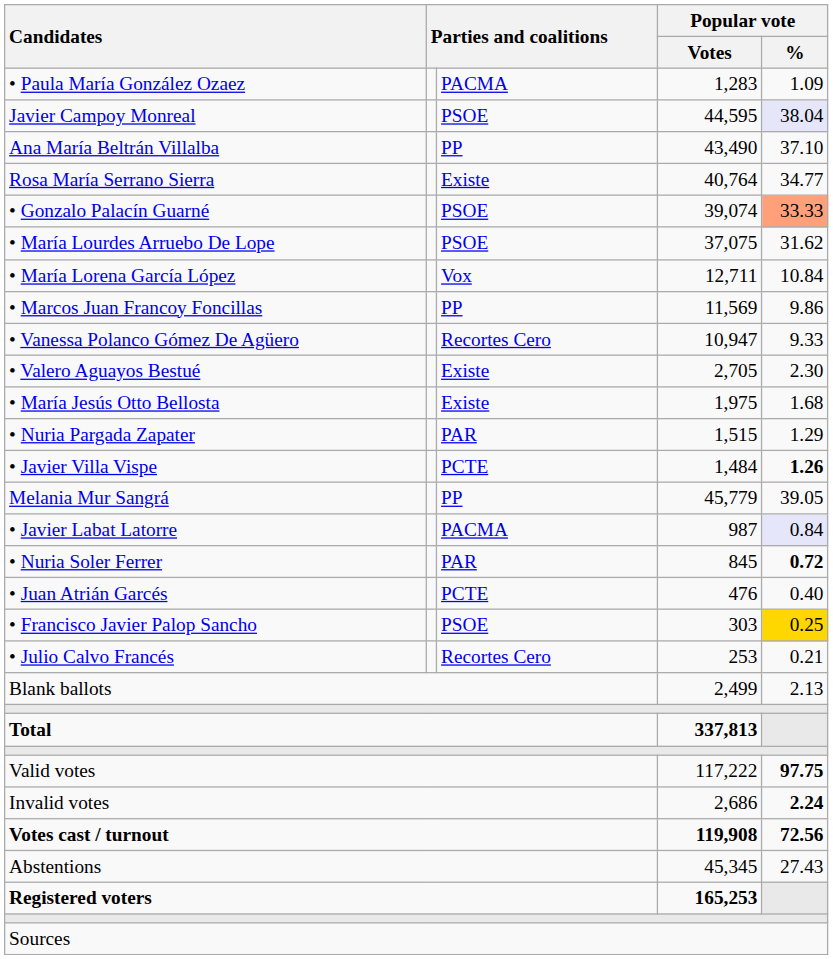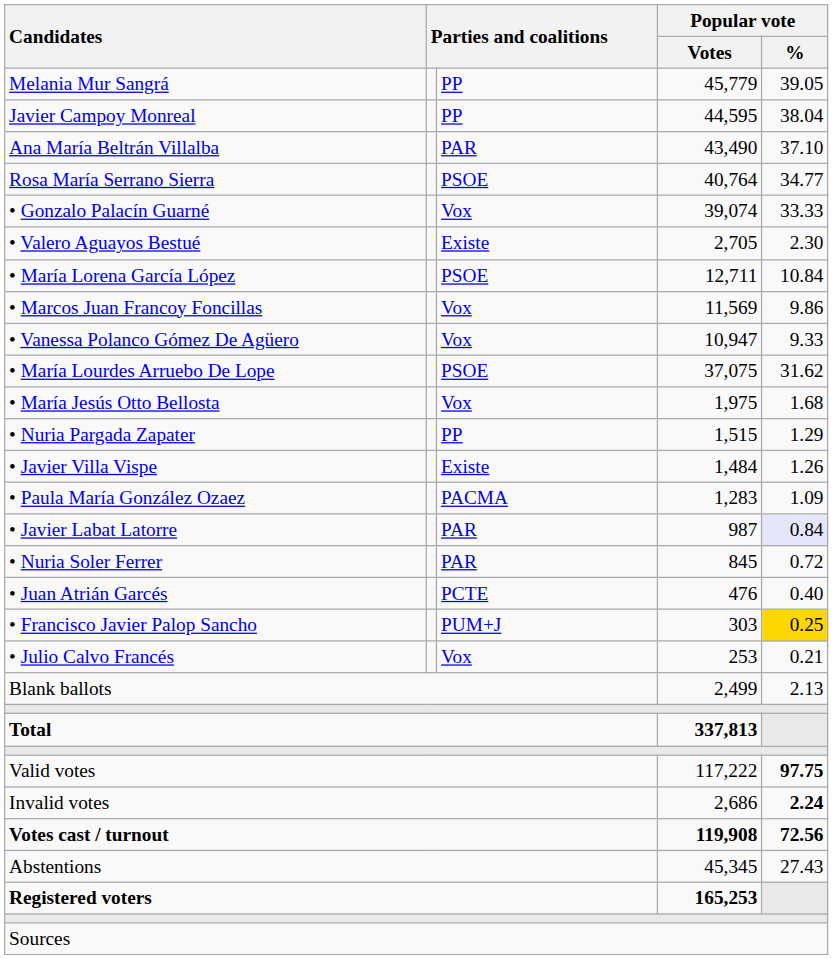rows swapped: (89, 498) <-> (127, 84)
(465, 116) PSOE -> (452, 116) PP
(802, 116) lavender background -> (802, 116) no background
(452, 147) PP -> (459, 147) PAR
(465, 179) Existe -> (465, 179) PSOE
(465, 211) PSOE -> (456, 211) Vox
(802, 211) lightsalmon background -> (802, 211) no background
rows swapped: (142, 243) <-> (105, 370)
(456, 275) Vox -> (465, 275) PSOE
(452, 307) PP -> (456, 307) Vox
(496, 338) Recortes Cero -> (456, 338) Vox
(465, 402) Existe -> (456, 402) Vox
(459, 434) PAR -> (452, 434) PP
(465, 466) PCTE -> (465, 466) Existe
(807, 466) bold -> (807, 466) normal
(474, 529) PACMA -> (459, 529) PAR
(807, 561) bold -> (807, 561) normal
(465, 625) PSOE -> (471, 625) PUM+J
(496, 657) Recortes Cero -> (456, 657) Vox
